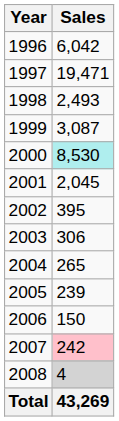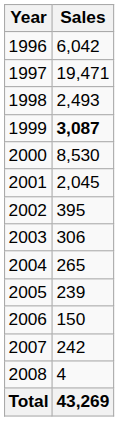(78, 127) normal -> (78, 127) bold
(78, 155) paleturquoise background -> (78, 155) no background
(71, 347) pink background -> (71, 347) no background
(61, 374) lightgrey background -> (61, 374) no background
